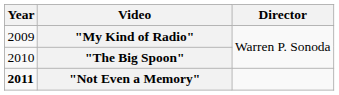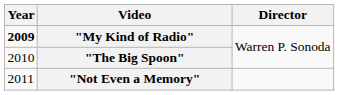(21, 36) normal -> (21, 36) bold
(21, 79) bold -> (21, 79) normal
